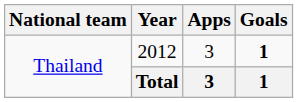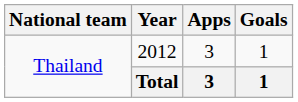(264, 50) bold -> (264, 50) normal
